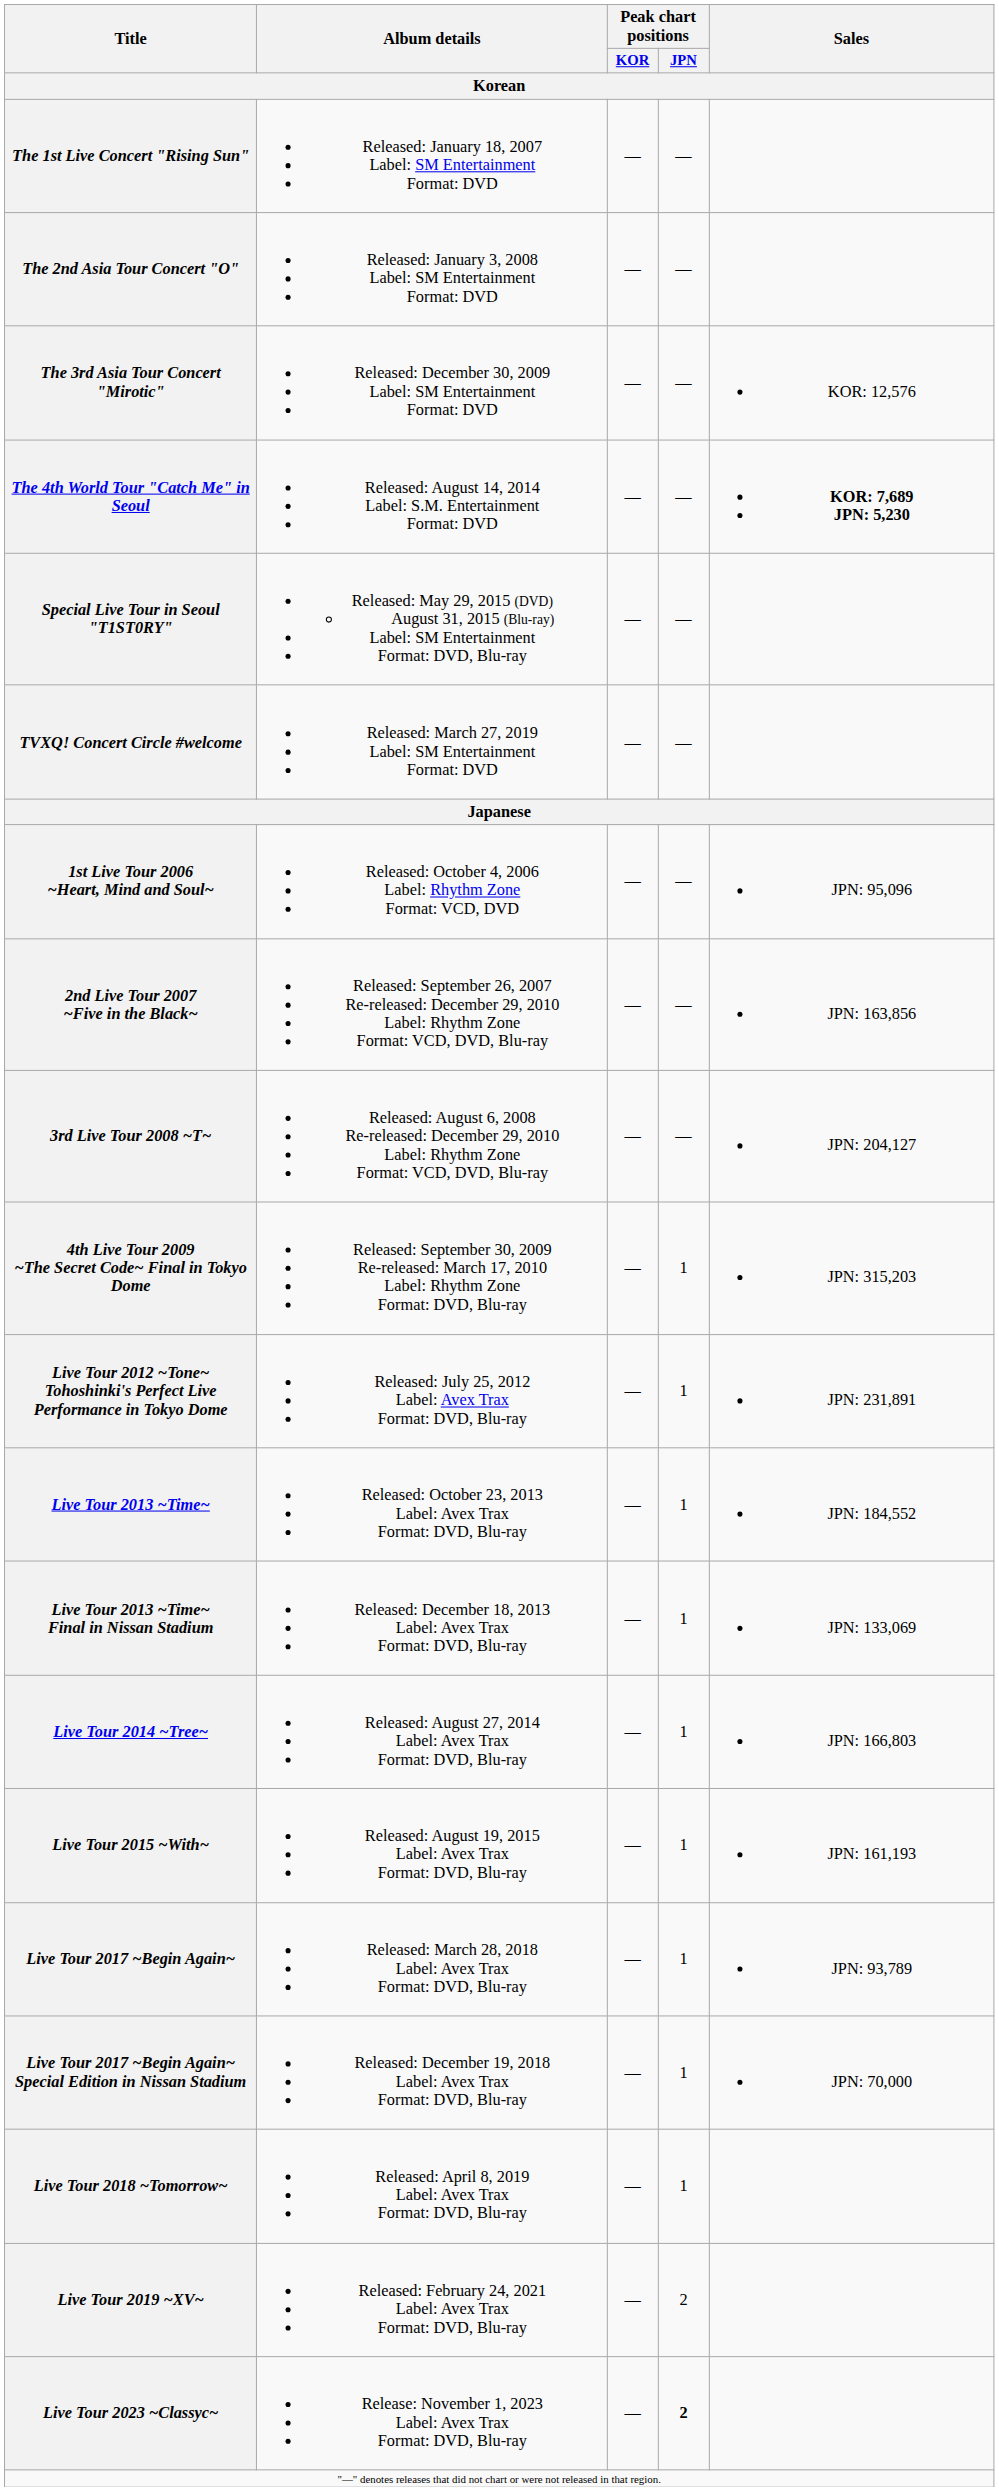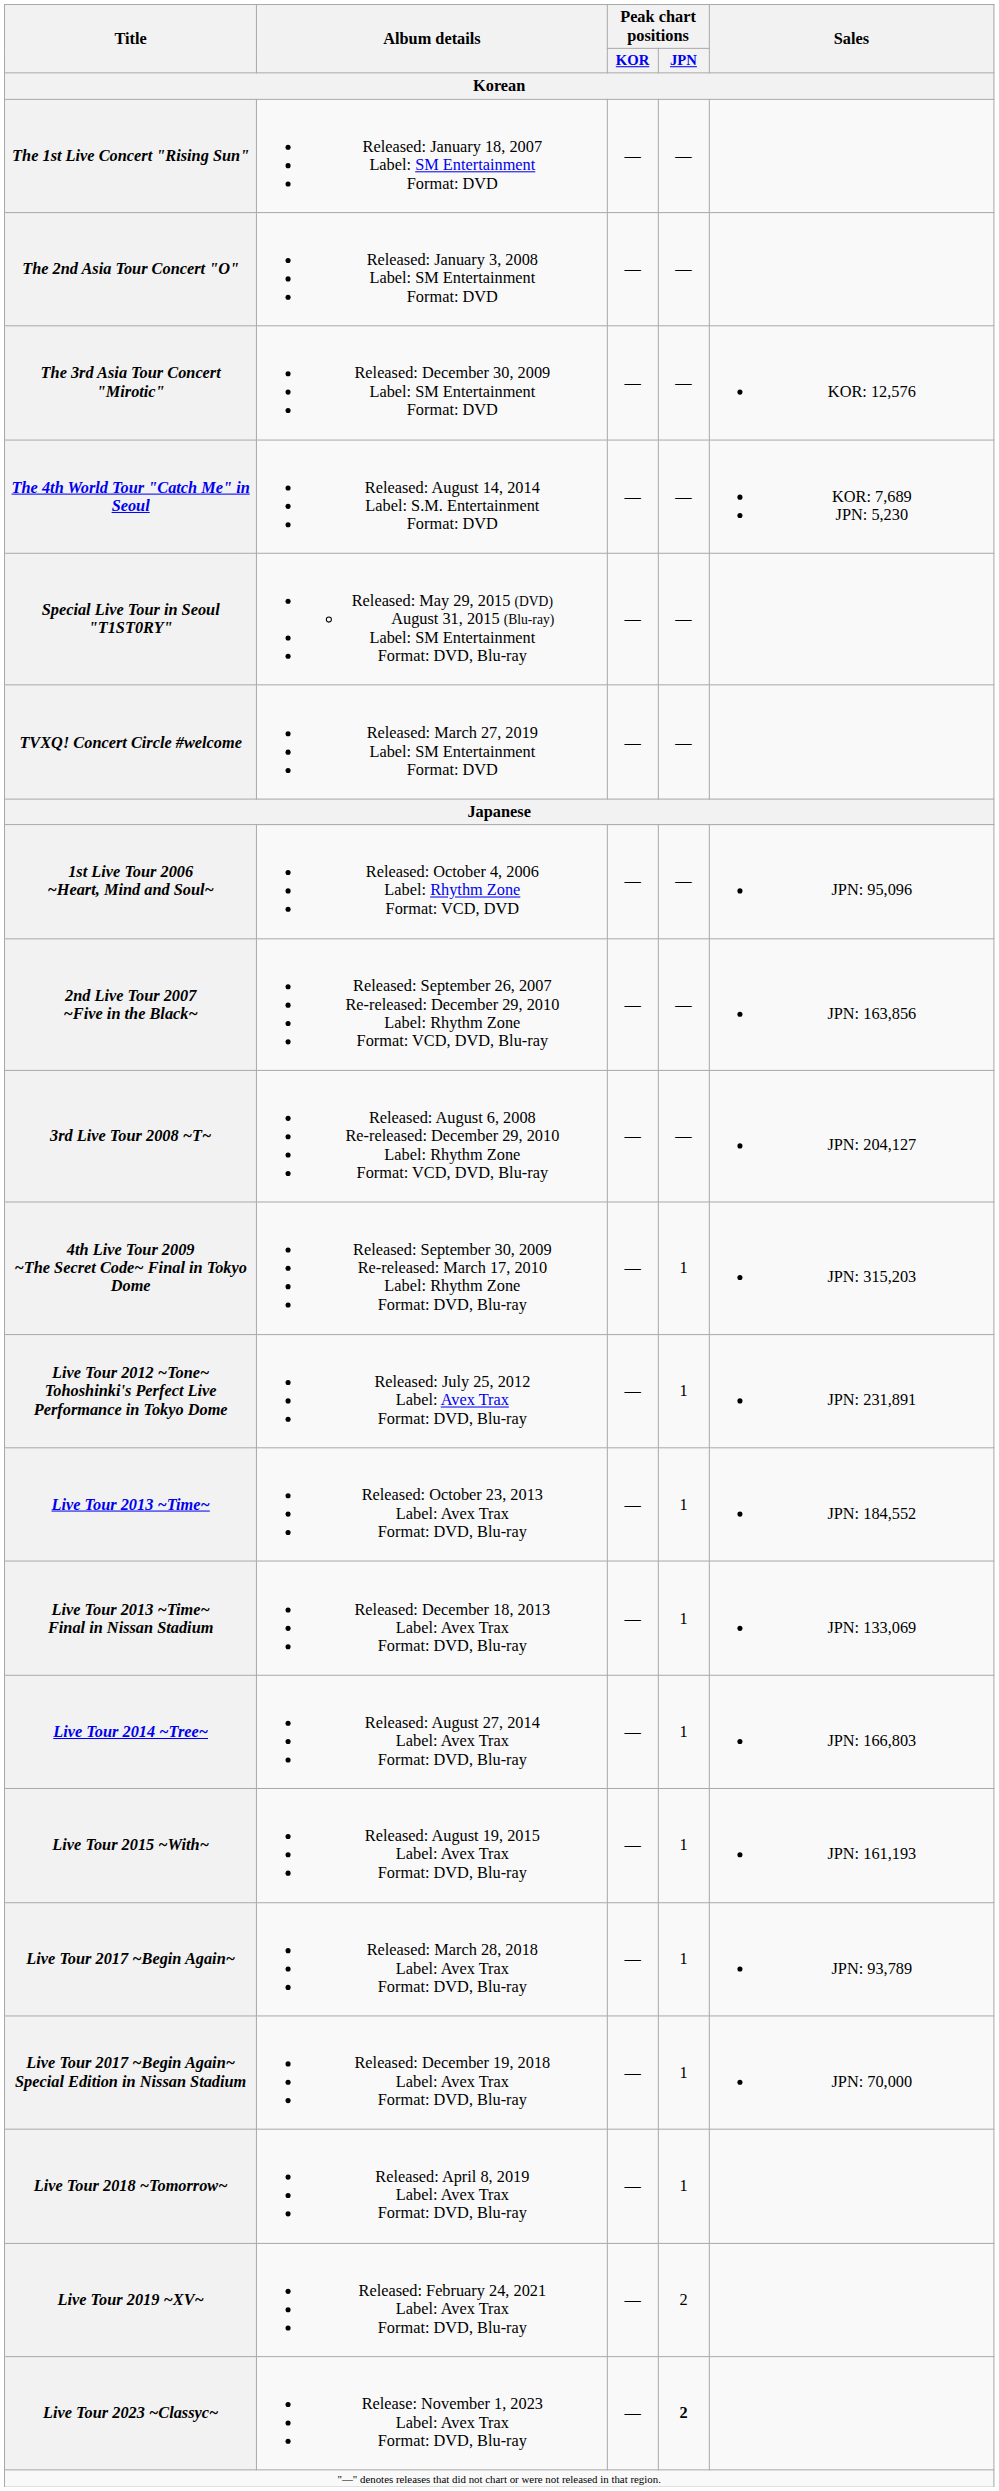(851, 506) bold -> (851, 506) normal
